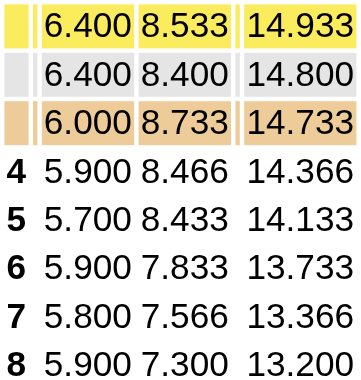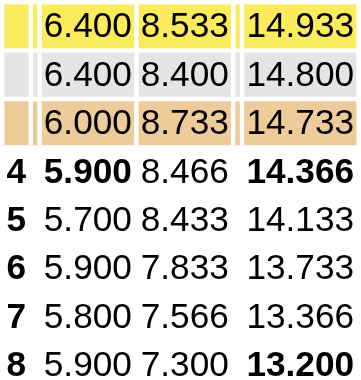(88, 170) normal -> (88, 171) bold
(300, 170) normal -> (300, 171) bold
(300, 364) normal -> (300, 364) bold
